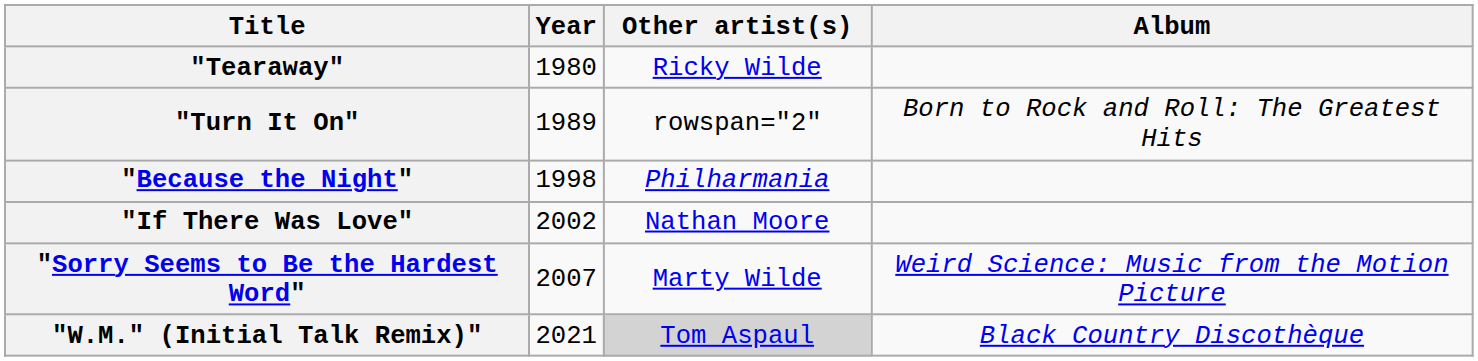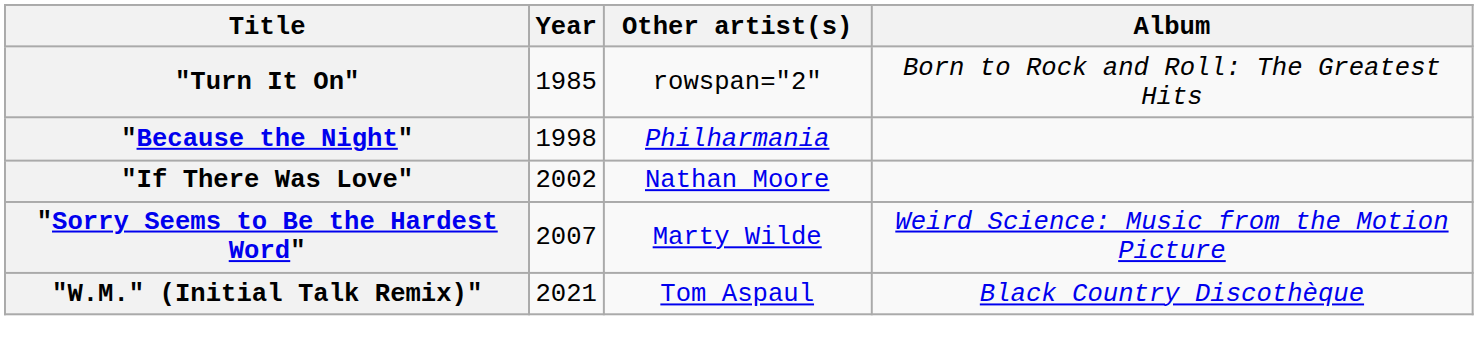- row: (267, 68)
(566, 124) 1989 -> (566, 82) 1985
(737, 335) lightgrey background -> (737, 294) no background
